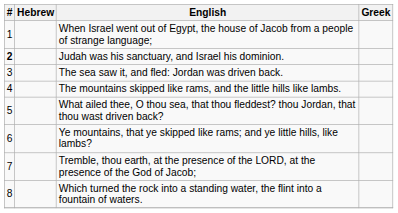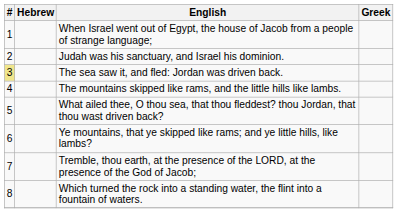(10, 56) bold -> (10, 56) normal
(10, 72) no background -> (10, 72) khaki background
